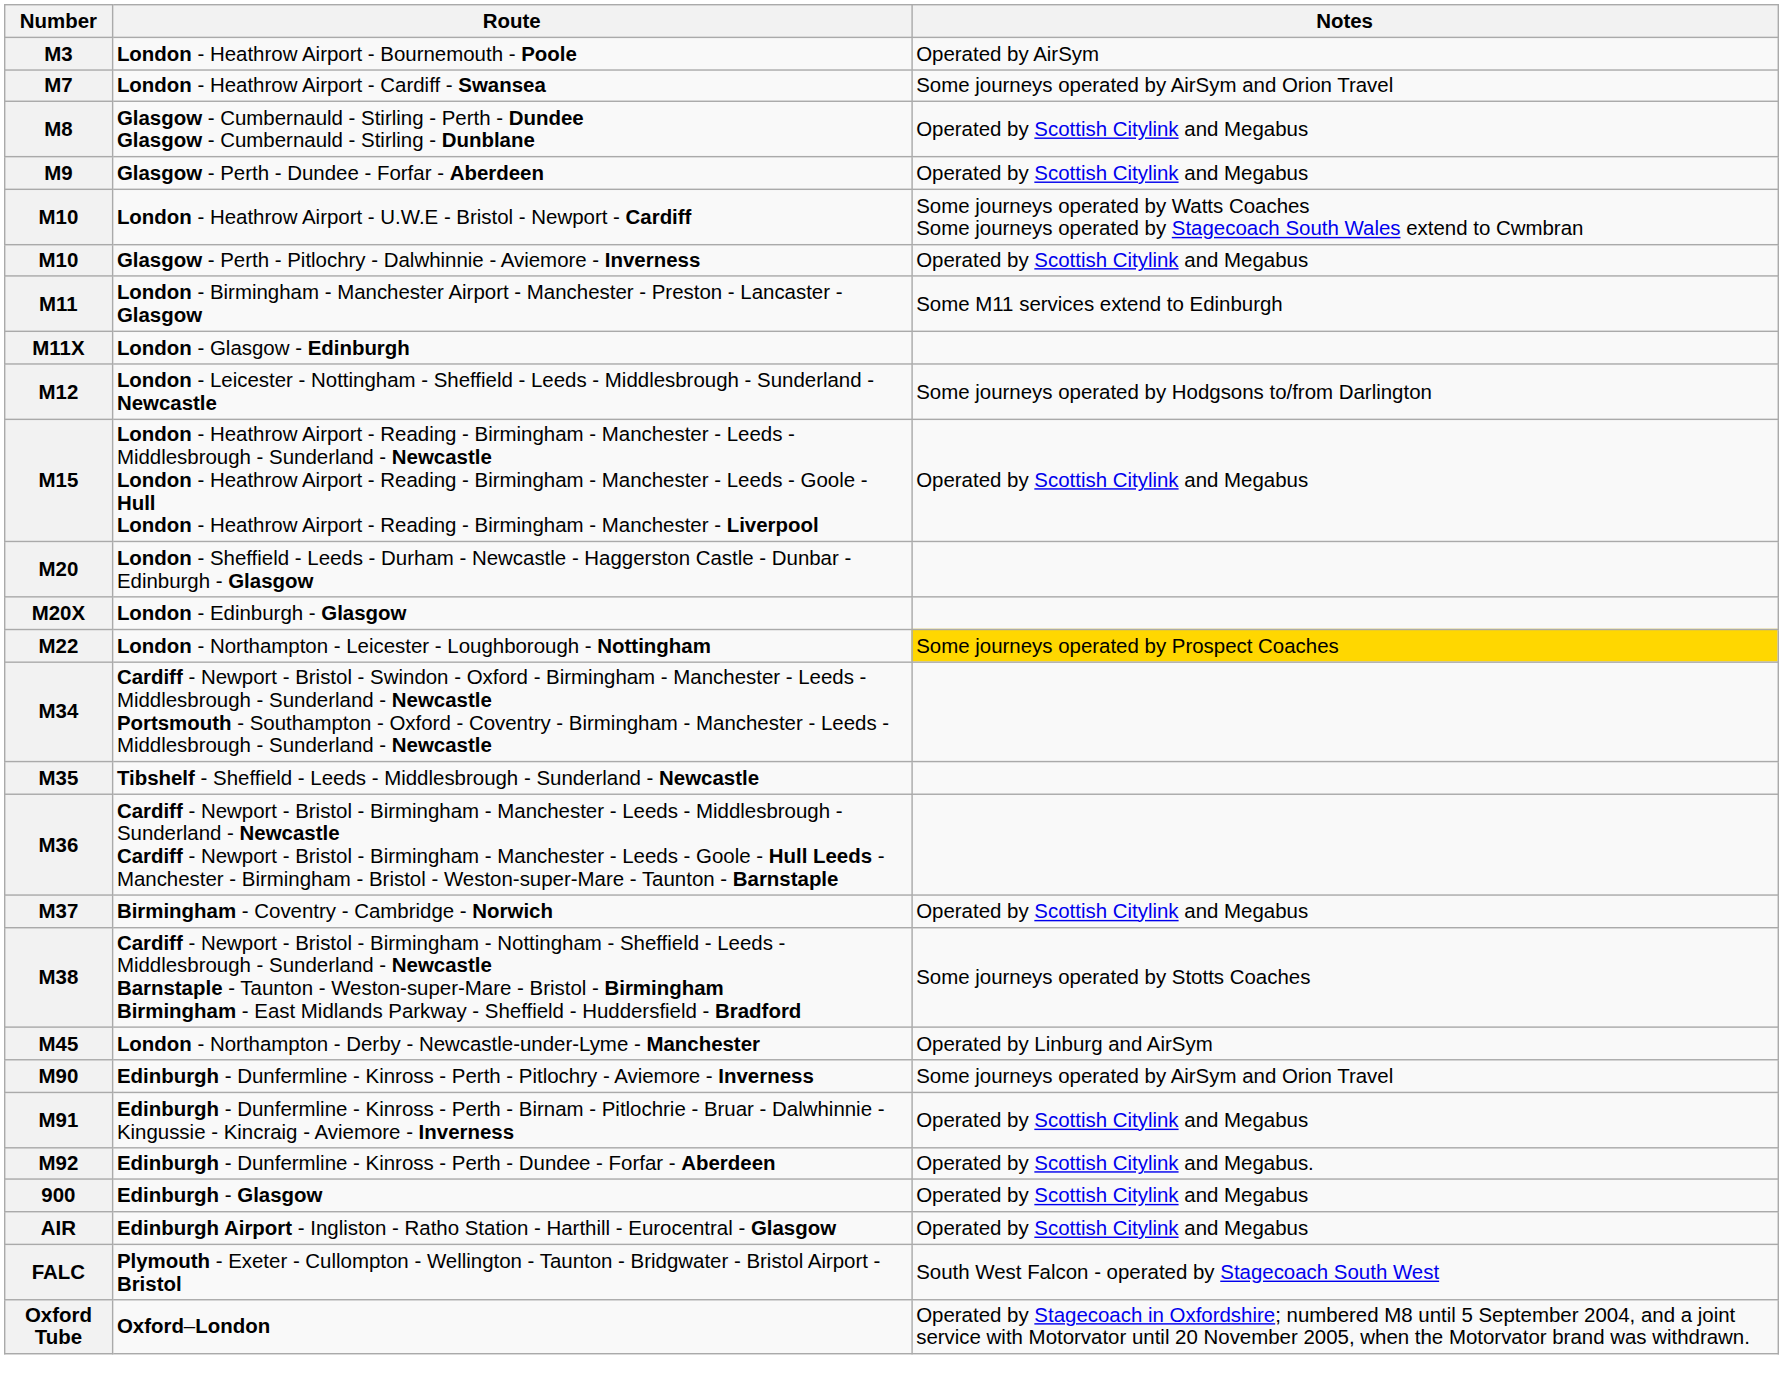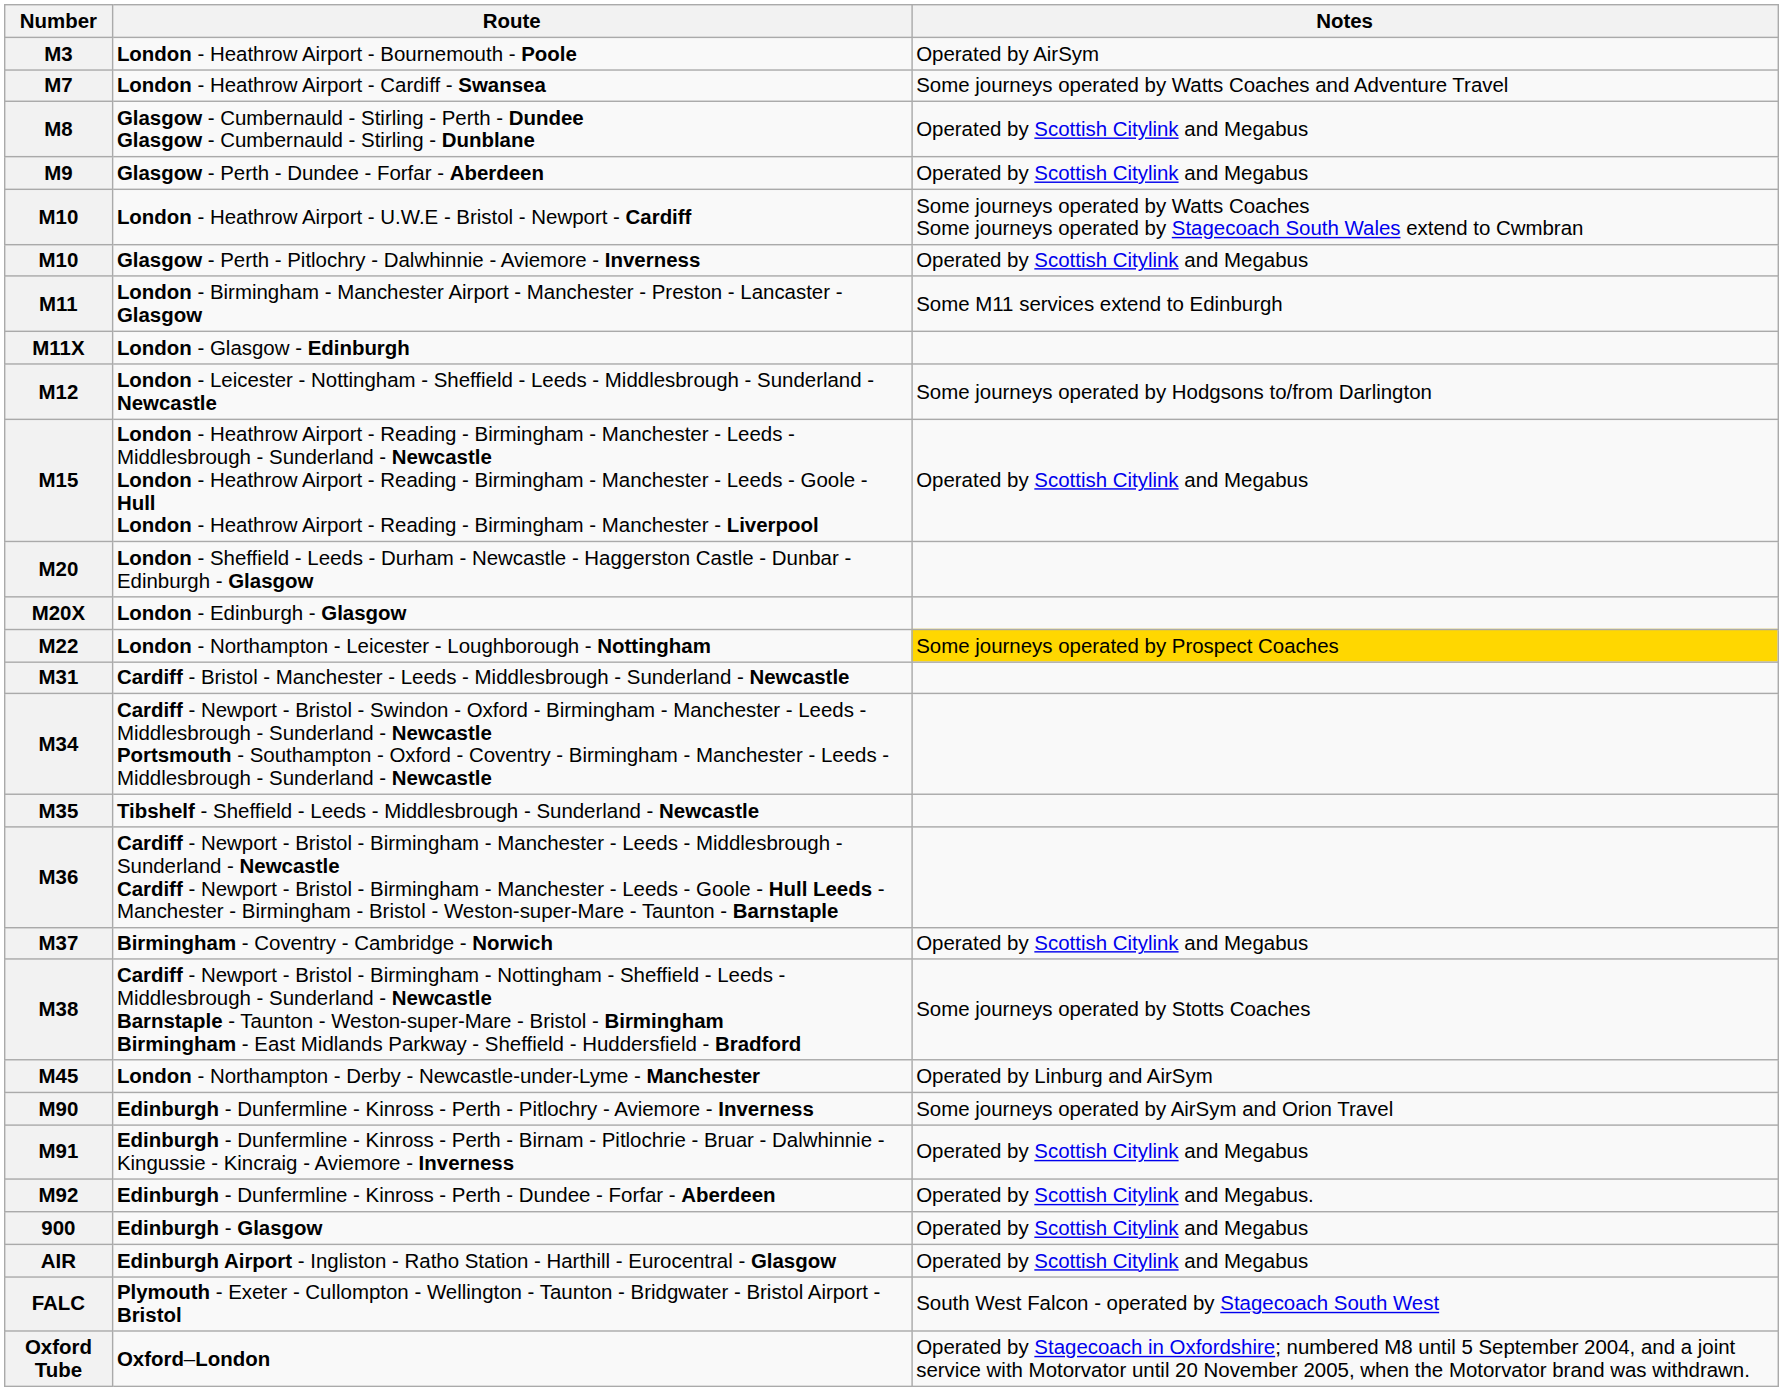(1155, 86) Some journeys operated by AirSym and Orion Travel -> (1212, 86) Some journeys operated by Watts Coaches and Adventure Travel
+ row: (58, 678)
